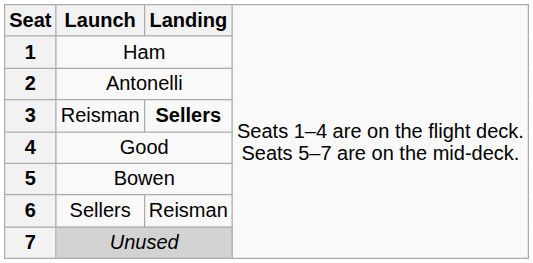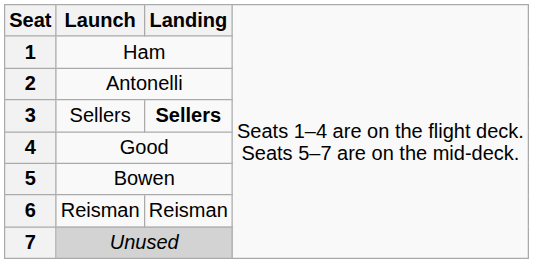(100, 115) Reisman -> (100, 115) Sellers
(100, 210) Sellers -> (100, 210) Reisman
